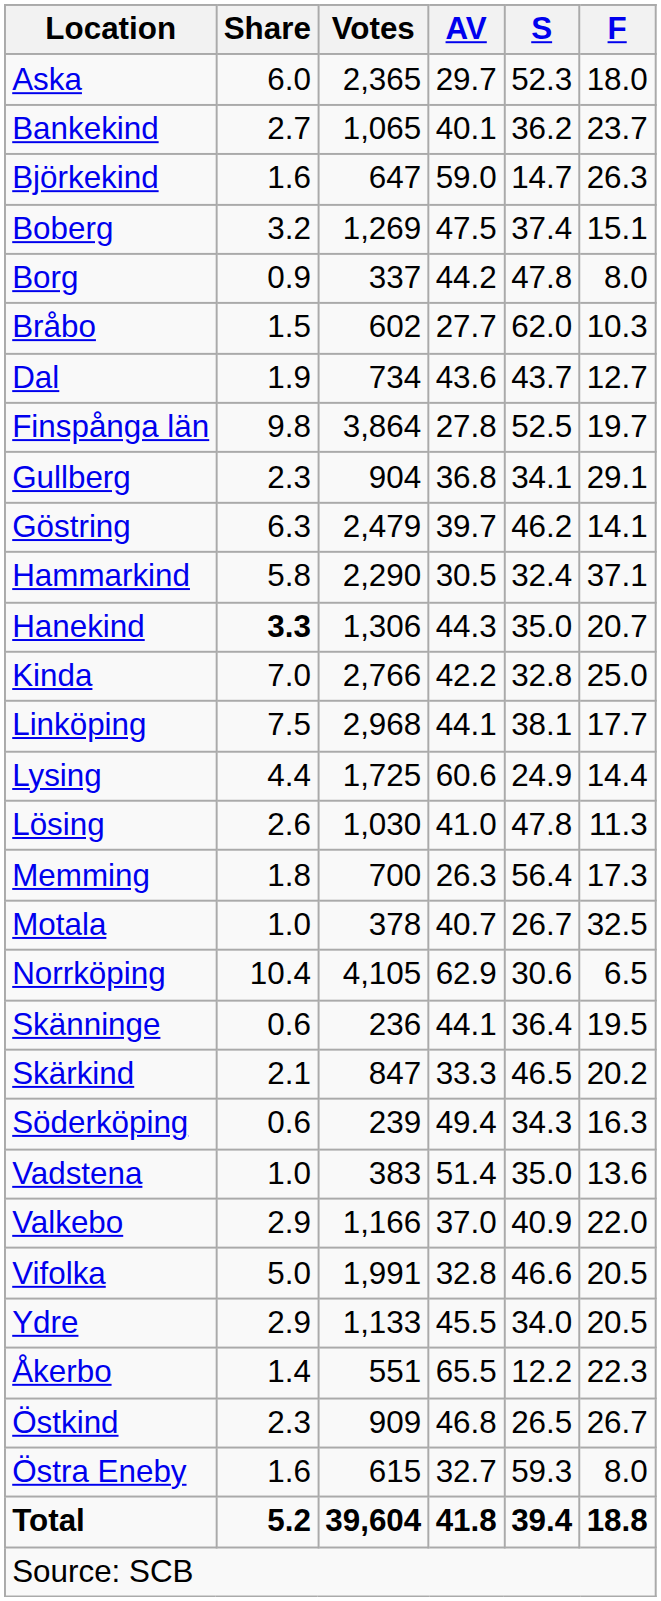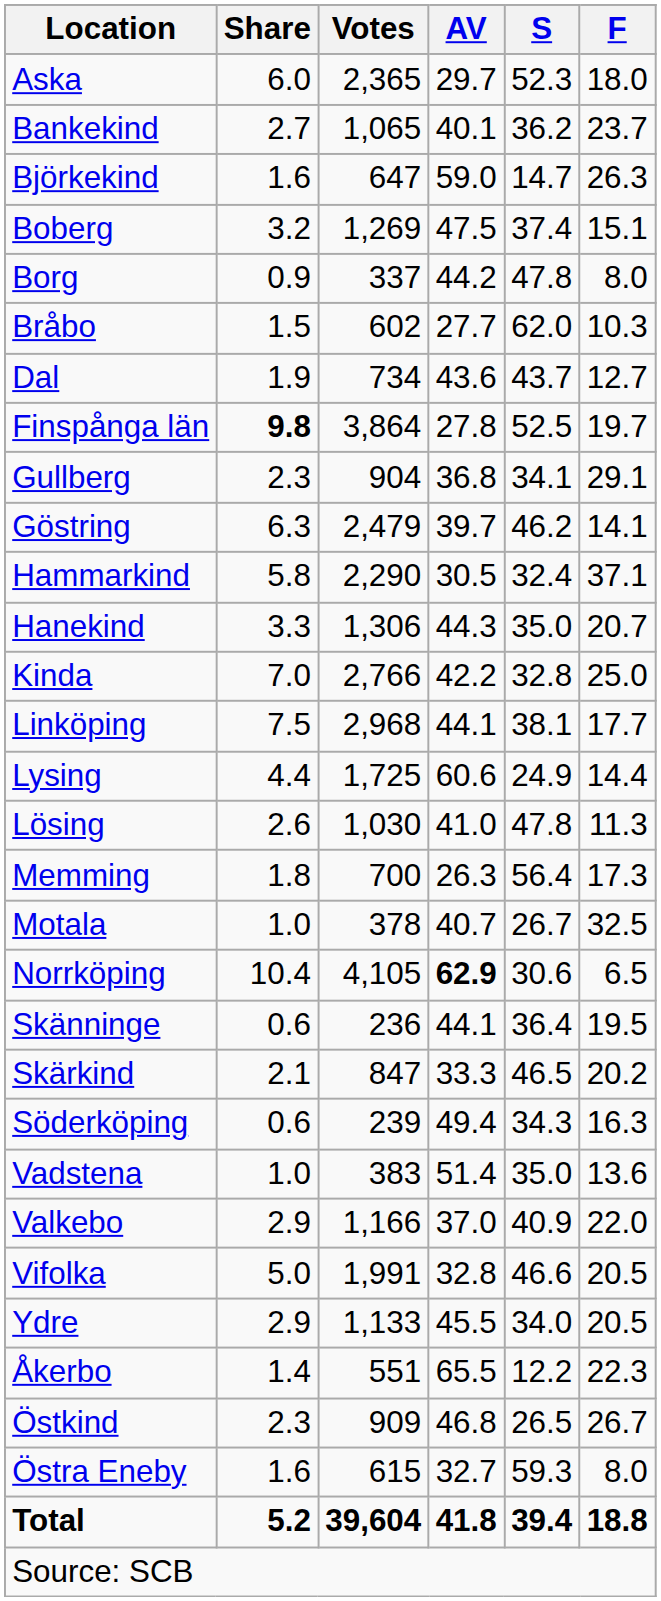(289, 427) normal -> (289, 427) bold
(289, 626) bold -> (289, 626) normal
(466, 974) normal -> (466, 974) bold
